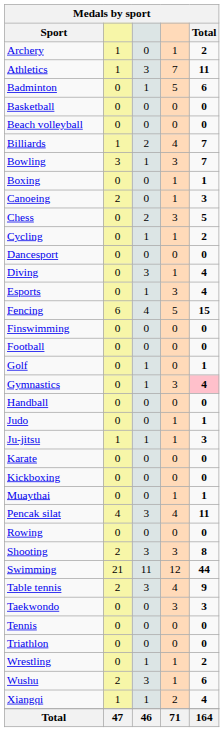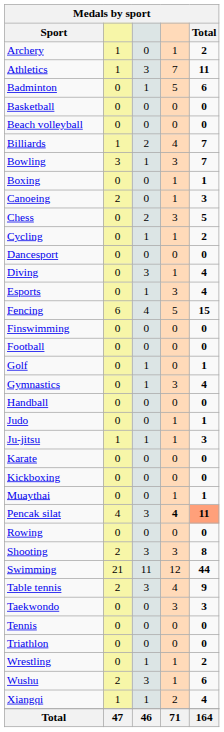(204, 384) pink background -> (204, 384) no background
(175, 514) normal -> (175, 514) bold
(204, 514) no background -> (204, 514) lightsalmon background
